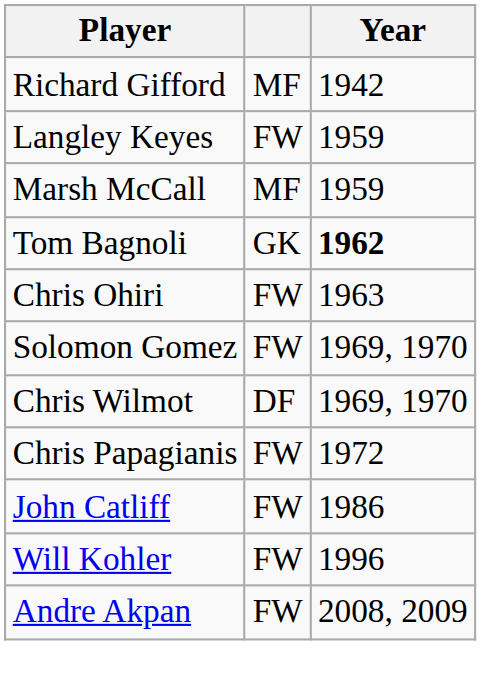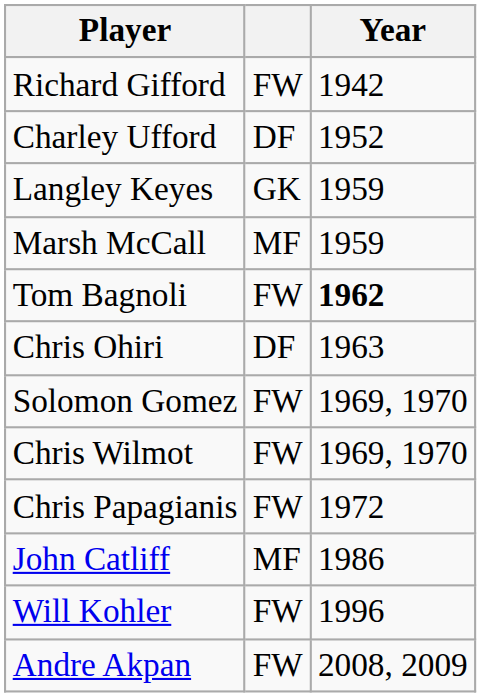(277, 83) MF -> (278, 83) FW
+ row: (115, 136)
(278, 136) FW -> (277, 189) GK
(277, 242) GK -> (278, 294) FW
(278, 294) FW -> (274, 347) DF
(274, 400) DF -> (278, 453) FW
(278, 505) FW -> (277, 558) MF
